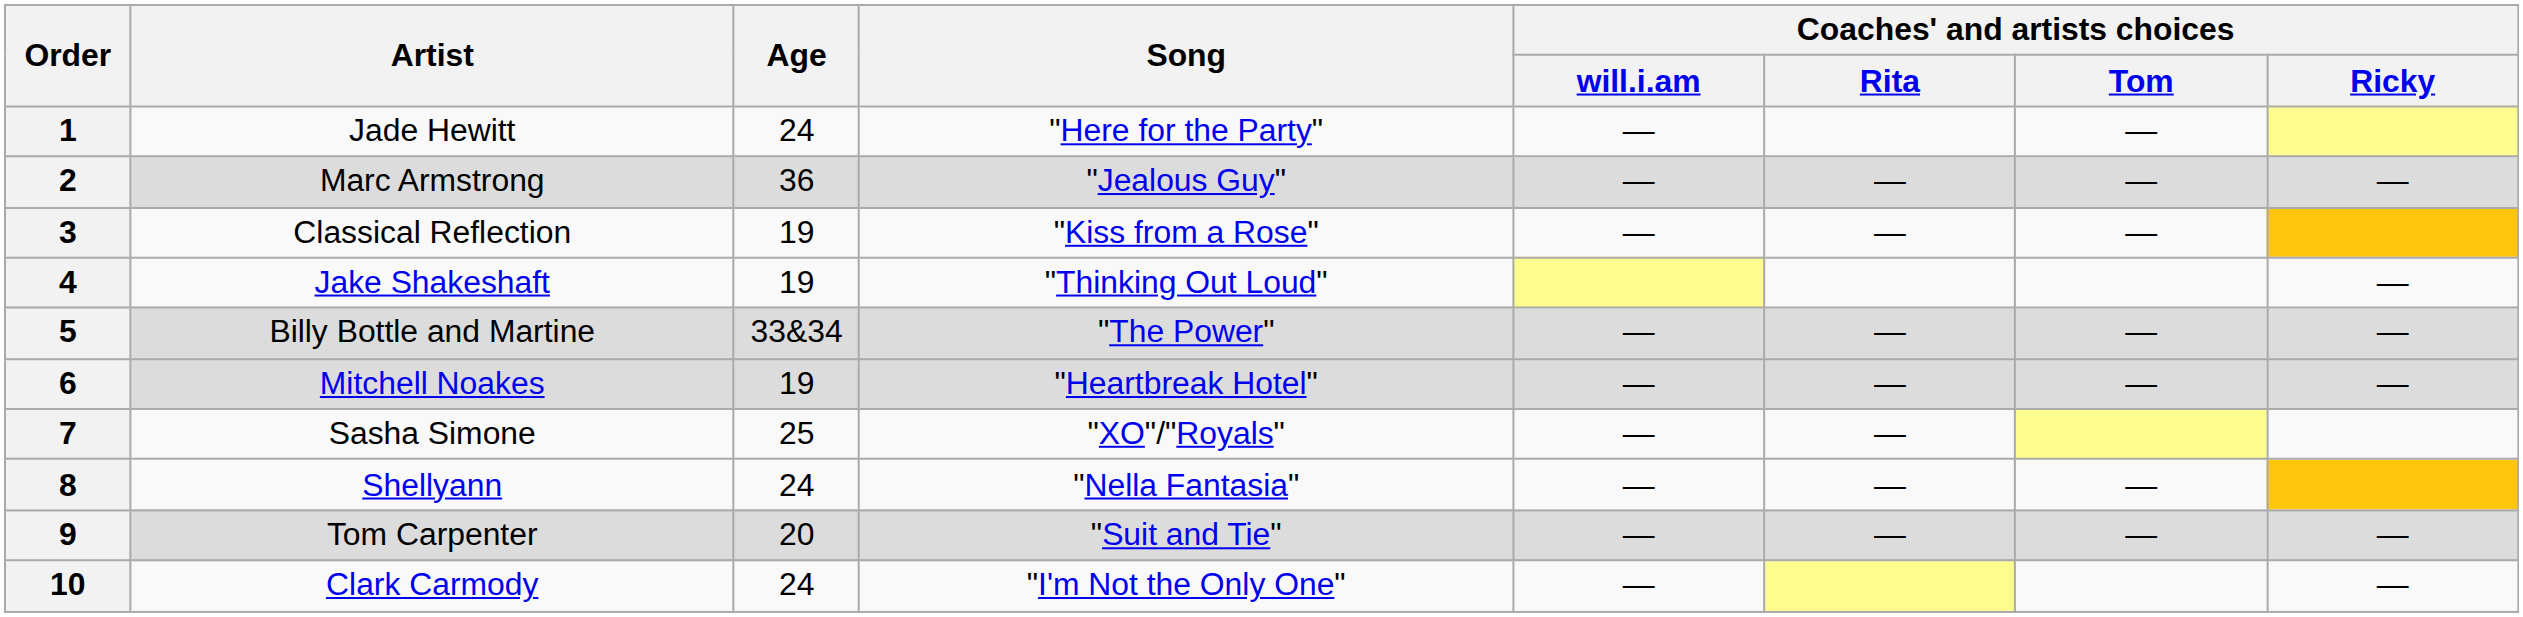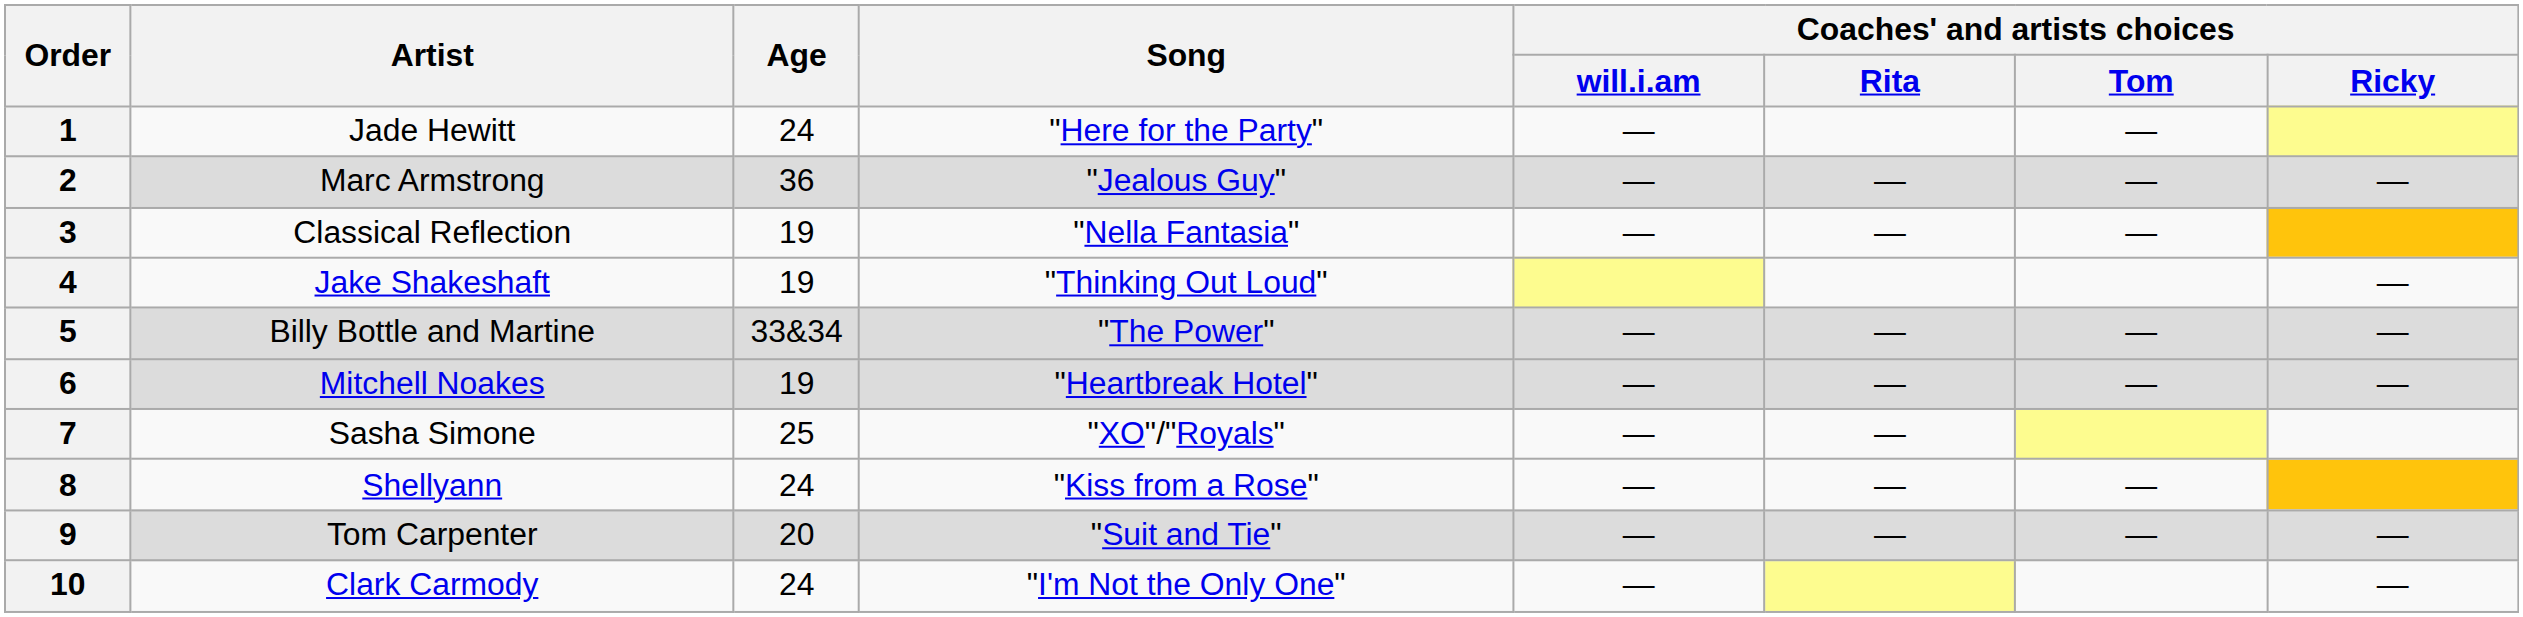(1186, 231) "Kiss from a Rose" -> (1186, 231) "Nella Fantasia"
(1186, 484) "Nella Fantasia" -> (1186, 484) "Kiss from a Rose"
